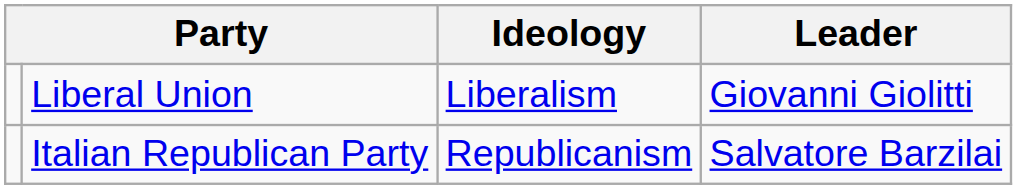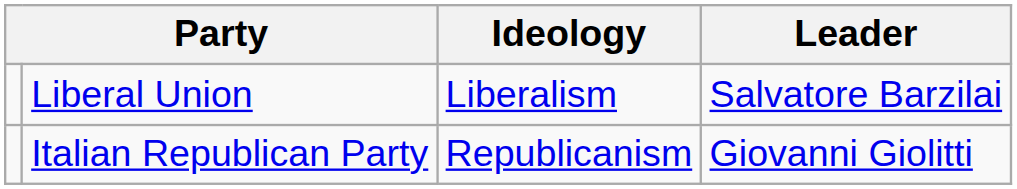(841, 93) Giovanni Giolitti -> (856, 93) Salvatore Barzilai
(856, 153) Salvatore Barzilai -> (841, 153) Giovanni Giolitti
